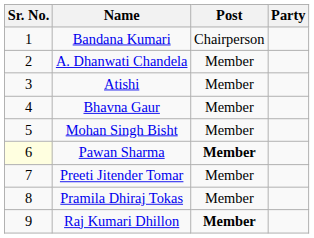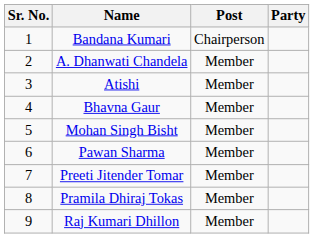(29, 152) lightyellow background -> (29, 152) no background
(229, 152) bold -> (229, 152) normal
(229, 221) bold -> (229, 221) normal
